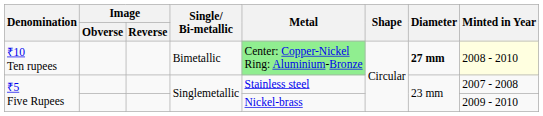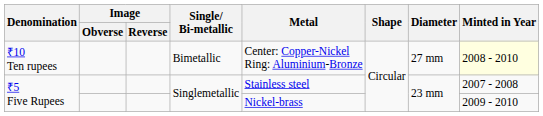(304, 58) lightgreen background -> (304, 58) no background
(428, 58) bold -> (427, 58) normal
